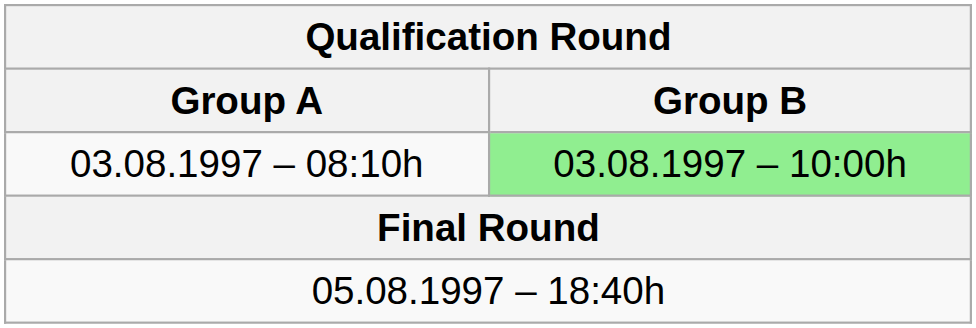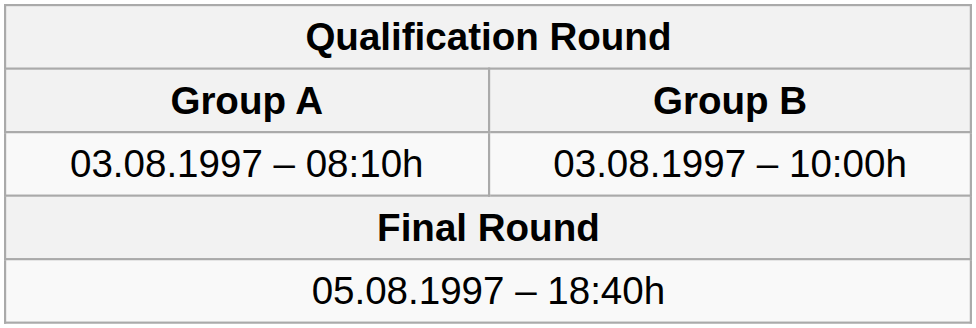(730, 163) lightgreen background -> (730, 163) no background
